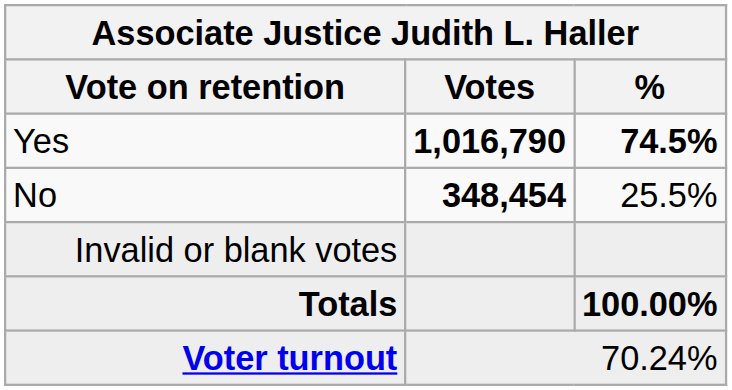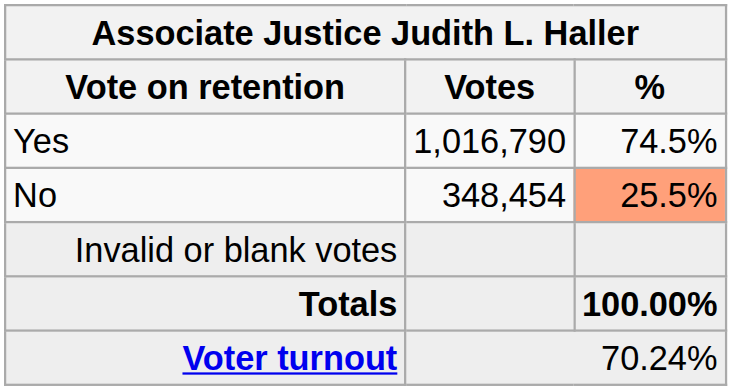(490, 141) bold -> (490, 141) normal
(669, 141) bold -> (669, 141) normal
(504, 196) bold -> (504, 196) normal
(669, 196) no background -> (669, 196) lightsalmon background
